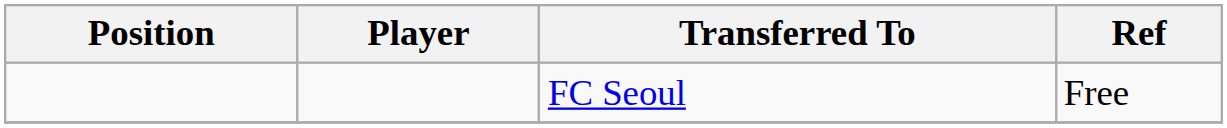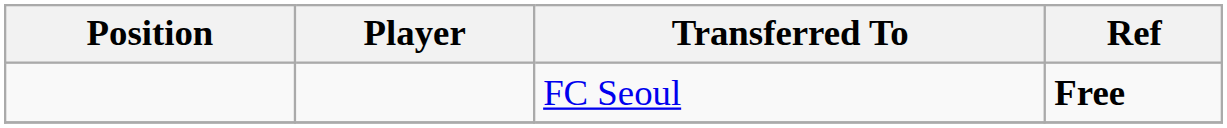(1096, 92) normal -> (1090, 92) bold
